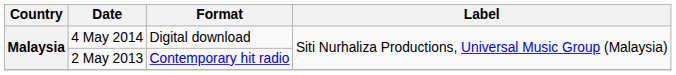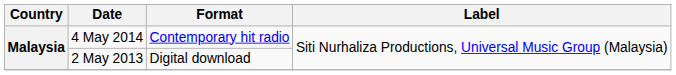(200, 37) Digital download -> (220, 37) Contemporary hit radio
(220, 59) Contemporary hit radio -> (200, 59) Digital download
